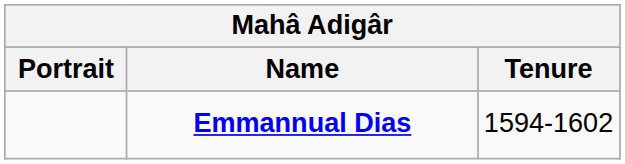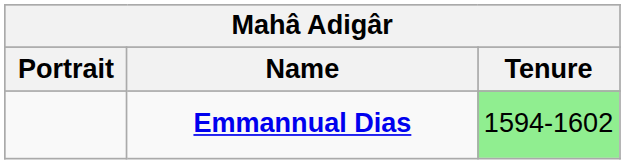(549, 124) no background -> (549, 124) lightgreen background
